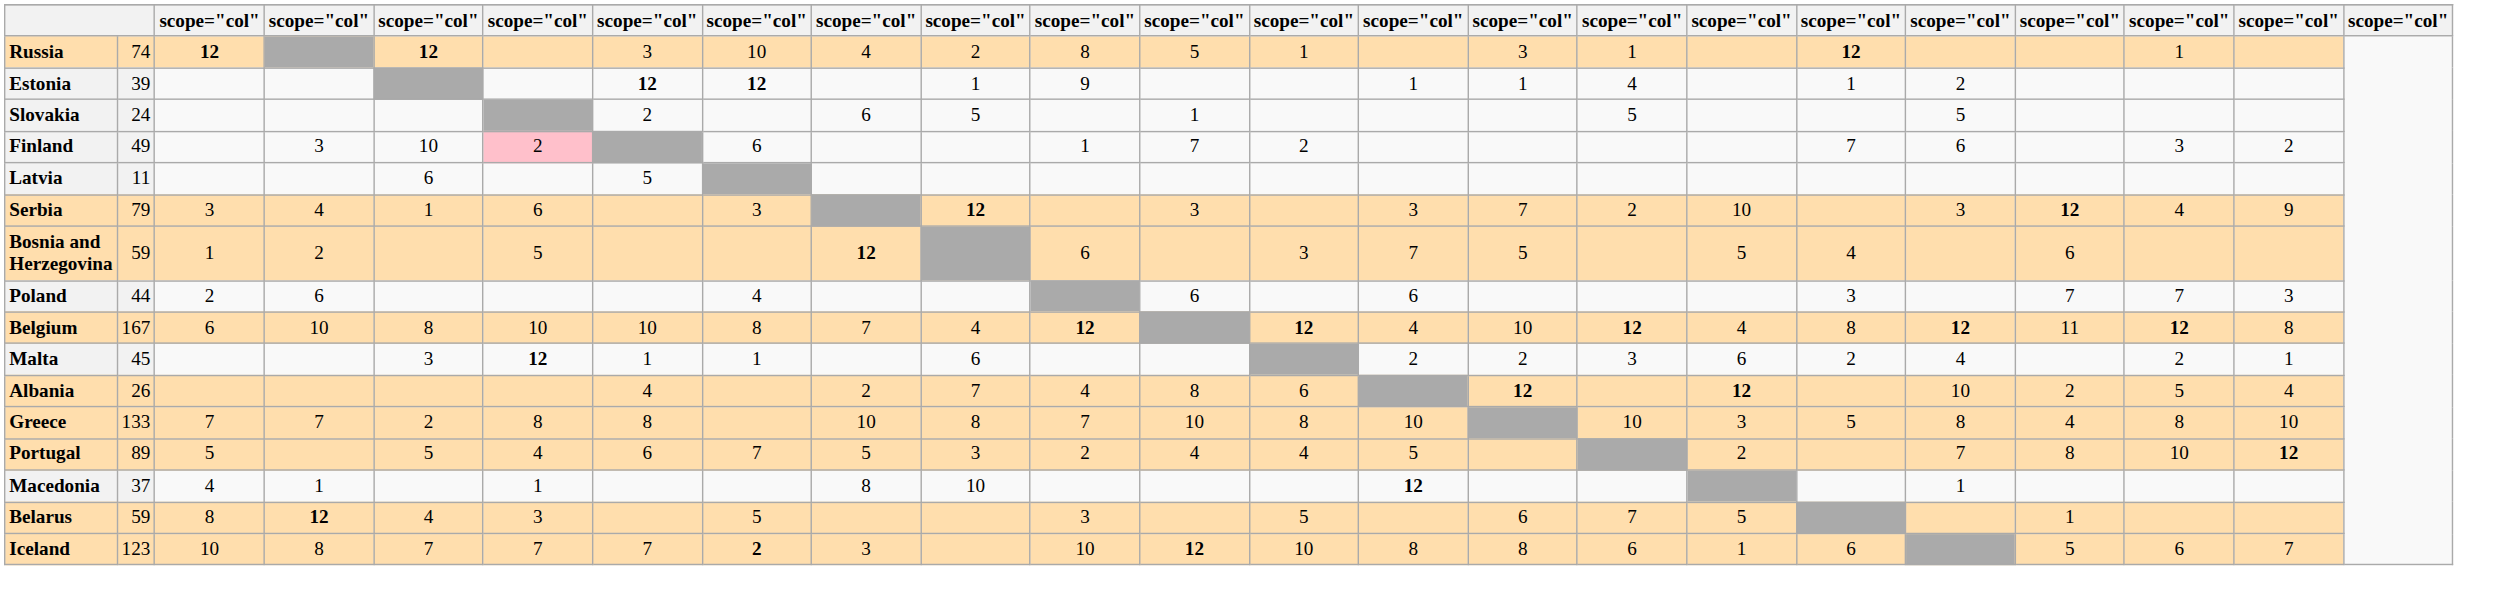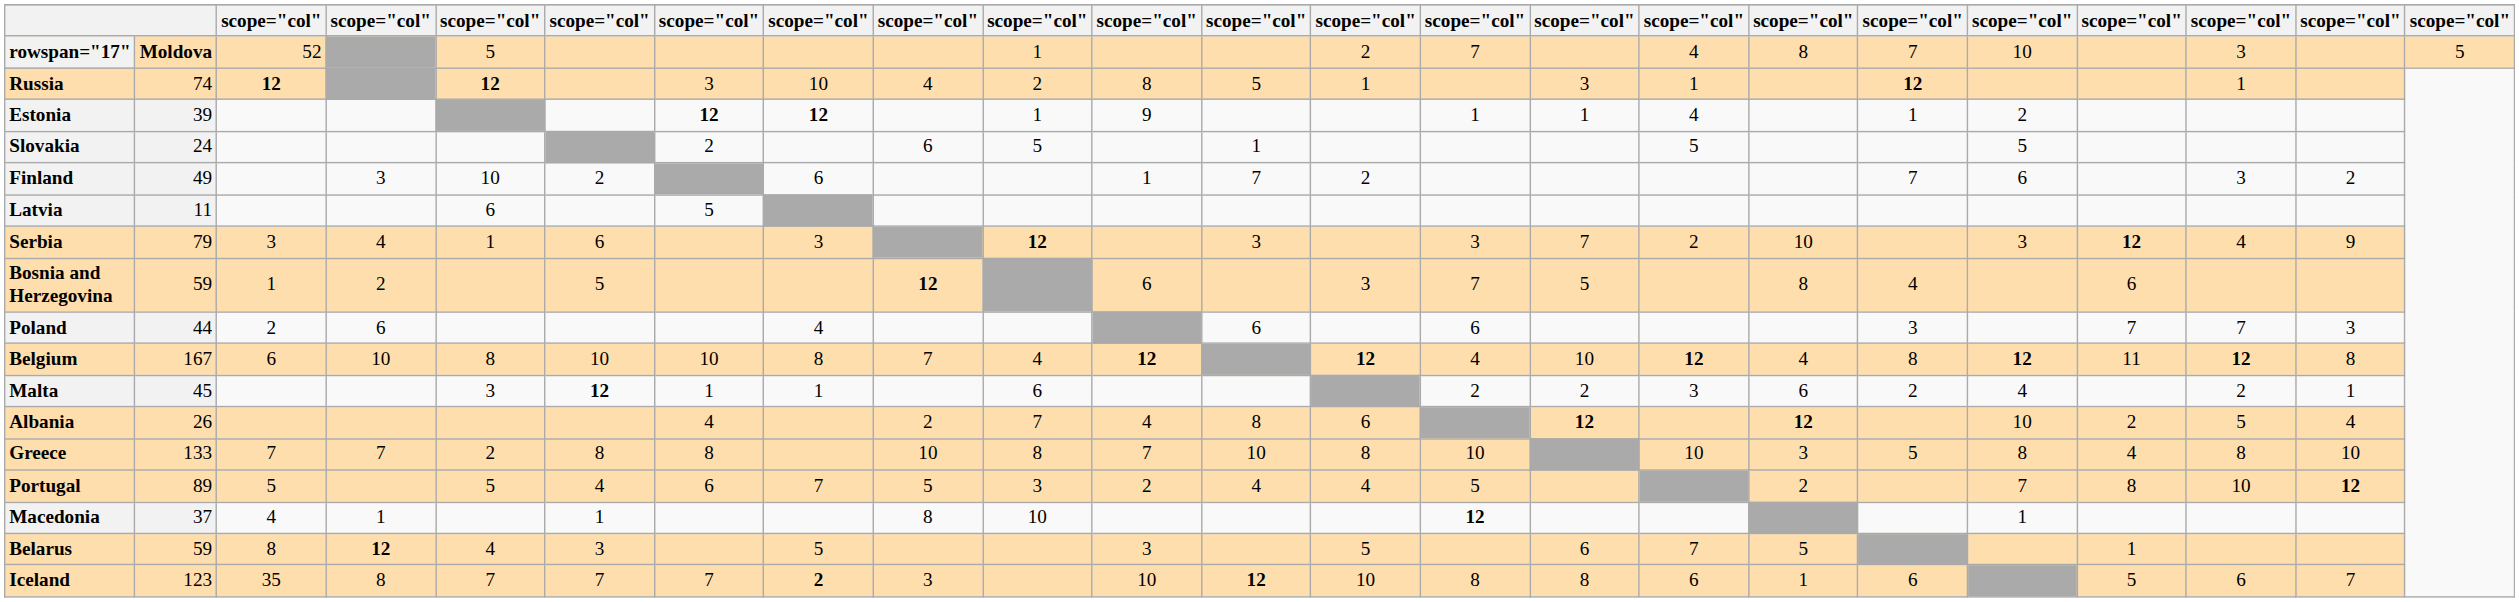+ row: (70, 51)
(538, 146) pink background -> (600, 178) no background
(1742, 252) 5 -> (1803, 284) 8
(210, 548) 10 -> (271, 580) 35
